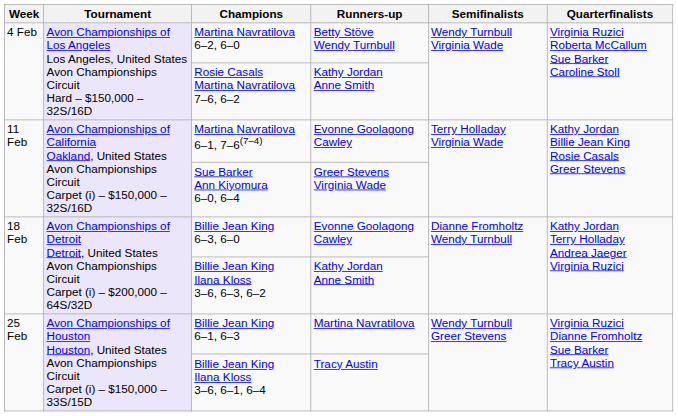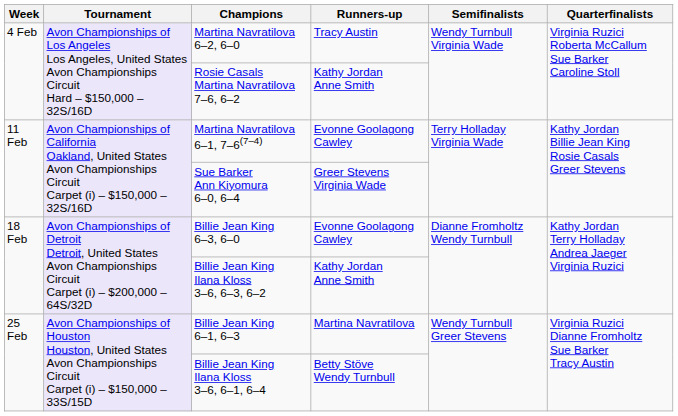(354, 39) Betty Stöve Wendy Turnbull -> (346, 32) Tracy Austin
(346, 364) Tracy Austin -> (354, 370) Betty Stöve Wendy Turnbull
